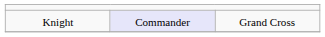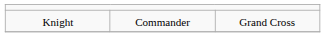(163, 21) lavender background -> (163, 21) no background
